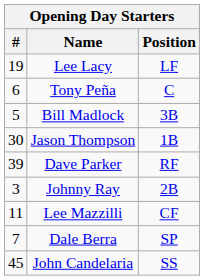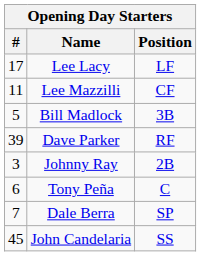(16, 66) 19 -> (16, 66) 17
rows swapped: (83, 213) <-> (83, 90)
- row: (83, 139)
